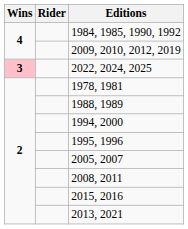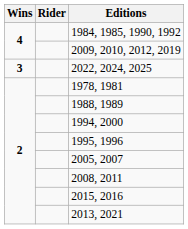(20, 68) pink background -> (20, 68) no background
